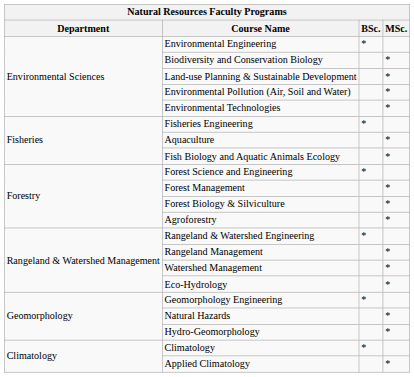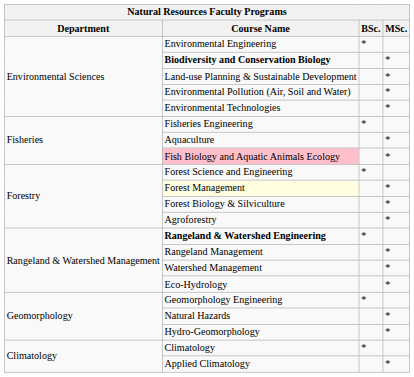(244, 60) normal -> (248, 60) bold
(252, 156) no background -> (252, 156) pink background
(205, 188) no background -> (205, 188) lightyellow background
(239, 236) normal -> (245, 236) bold
